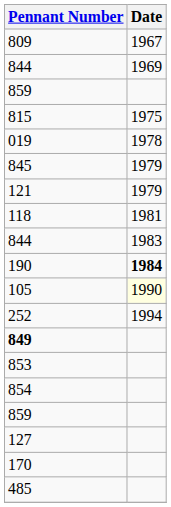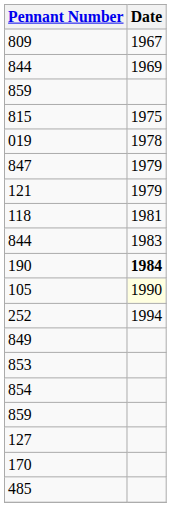(20, 166) 845 -> (20, 166) 847
(20, 340) bold -> (20, 340) normal
